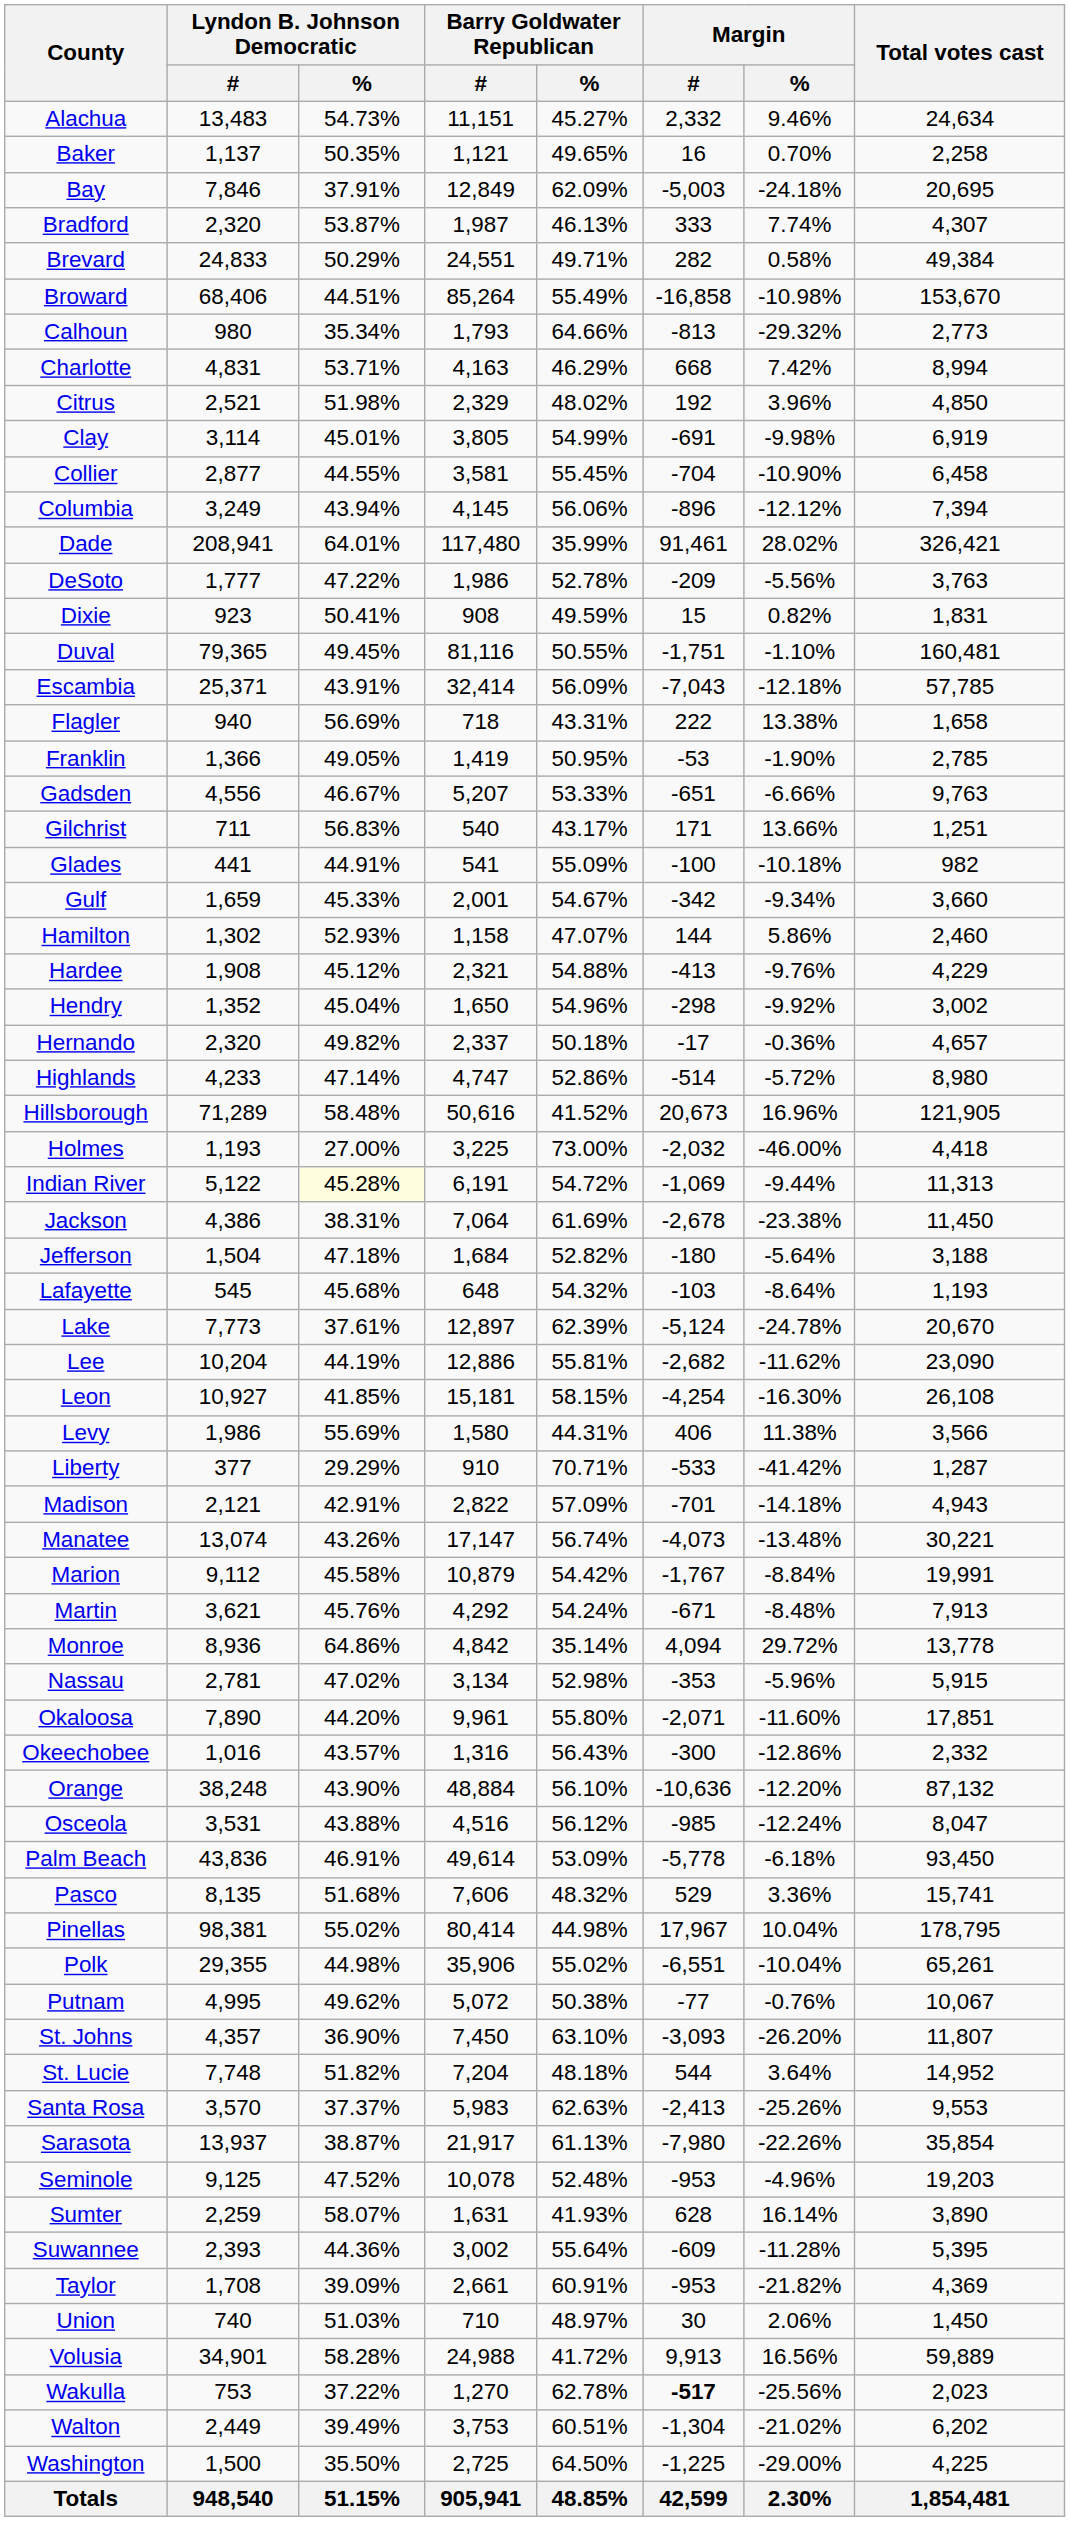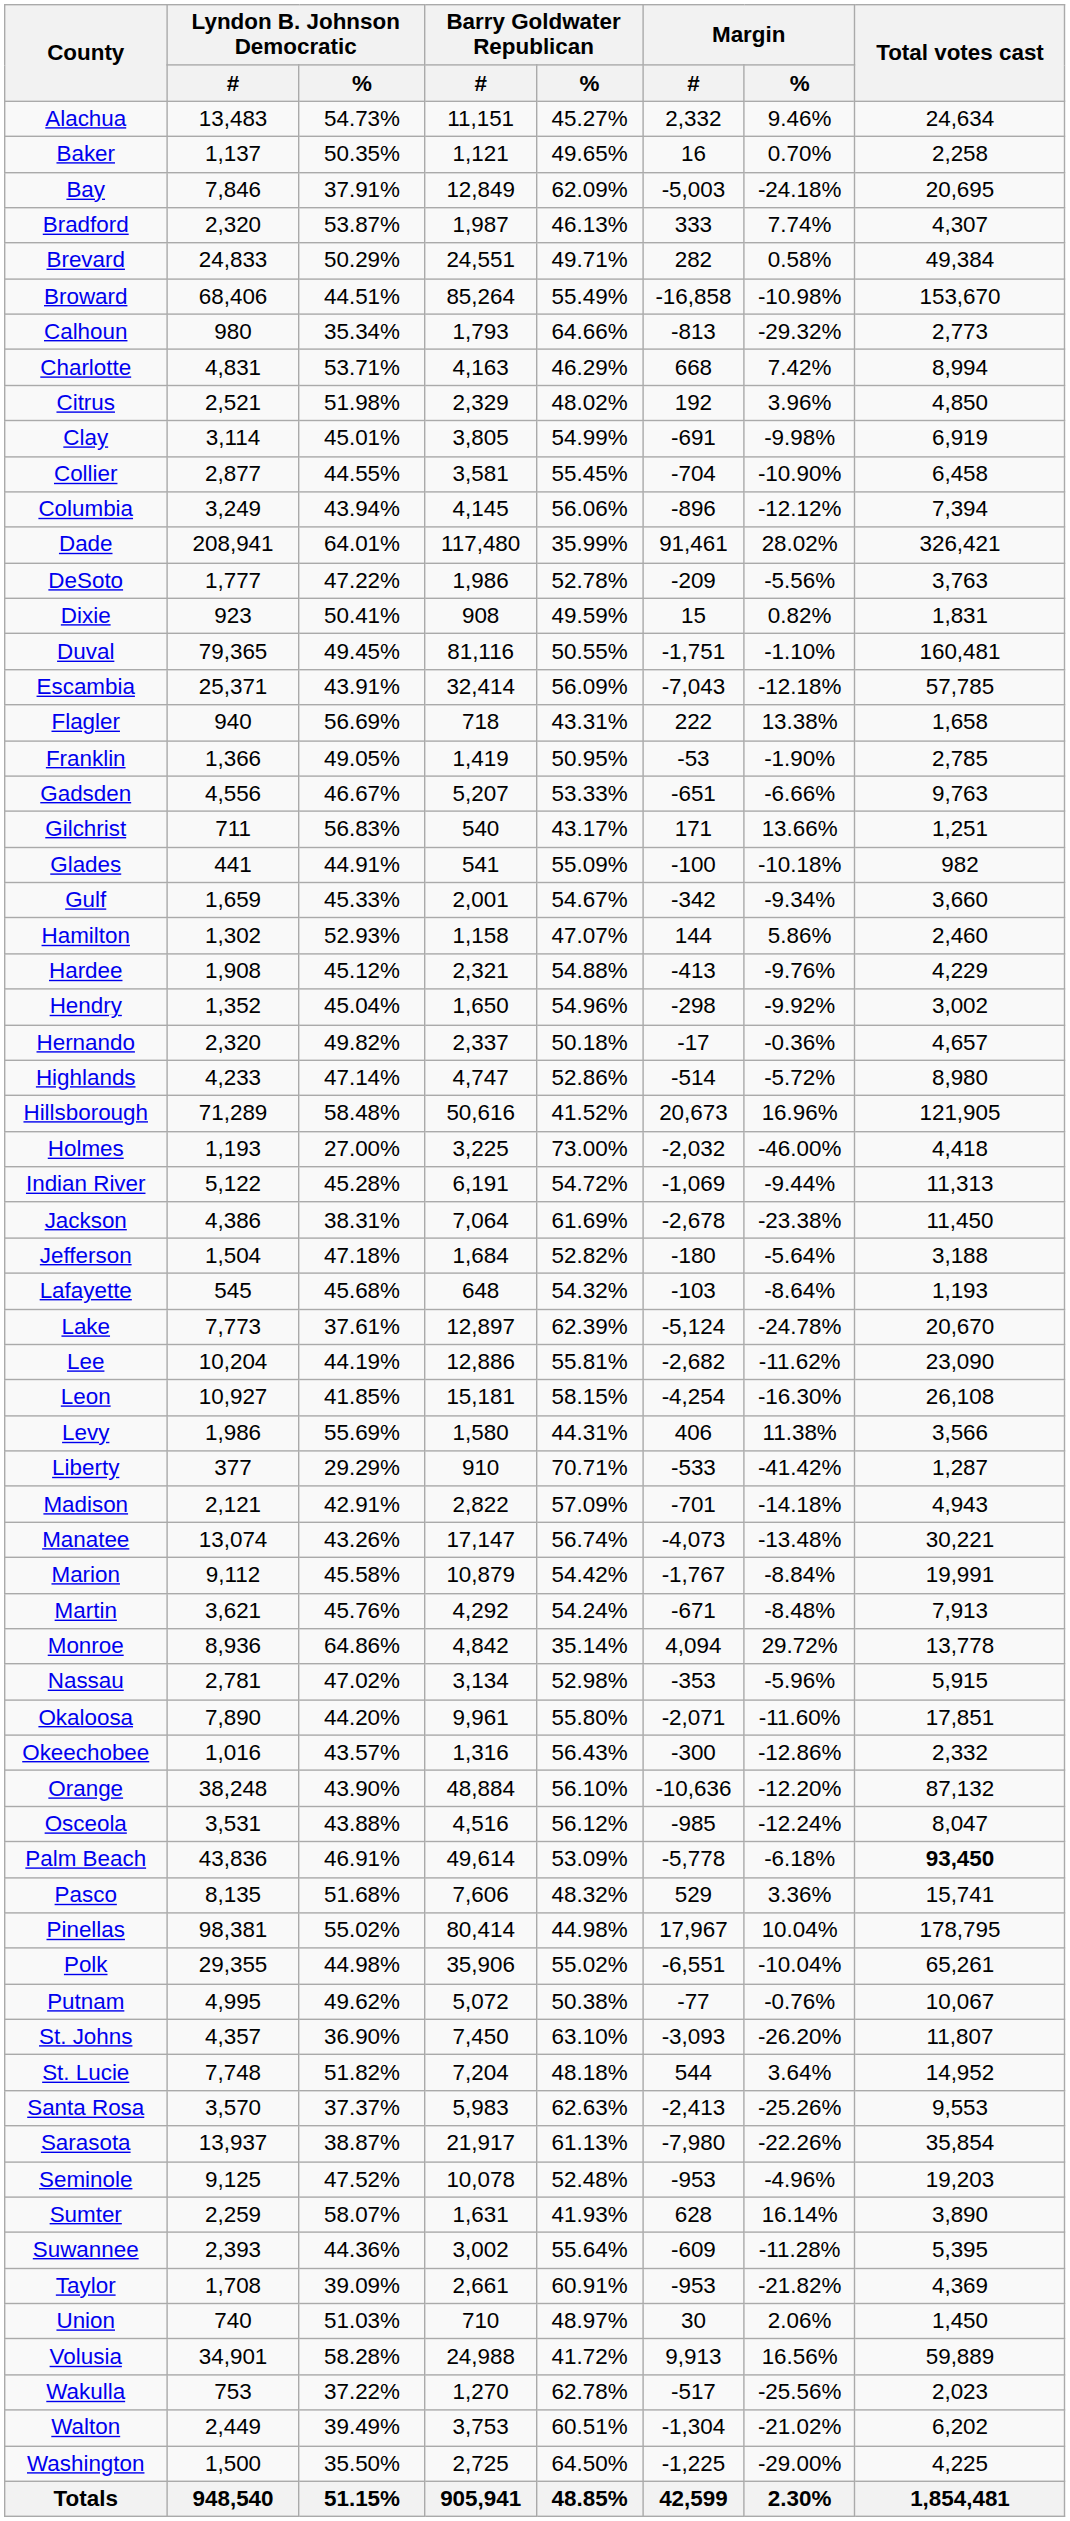(362, 1184) lightyellow background -> (362, 1184) no background
(960, 1859) normal -> (960, 1859) bold
(693, 2392) bold -> (693, 2392) normal
